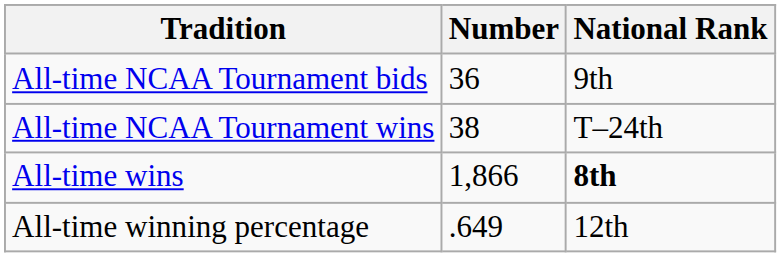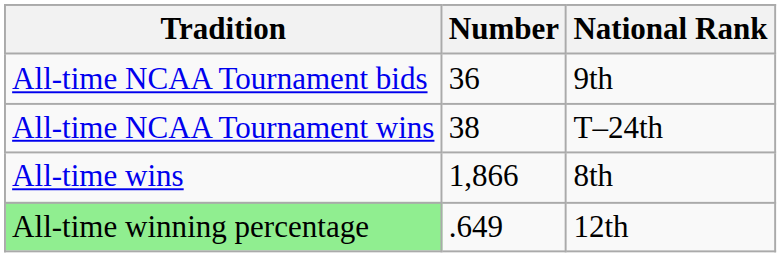(595, 176) bold -> (593, 176) normal
(191, 226) no background -> (191, 226) lightgreen background
